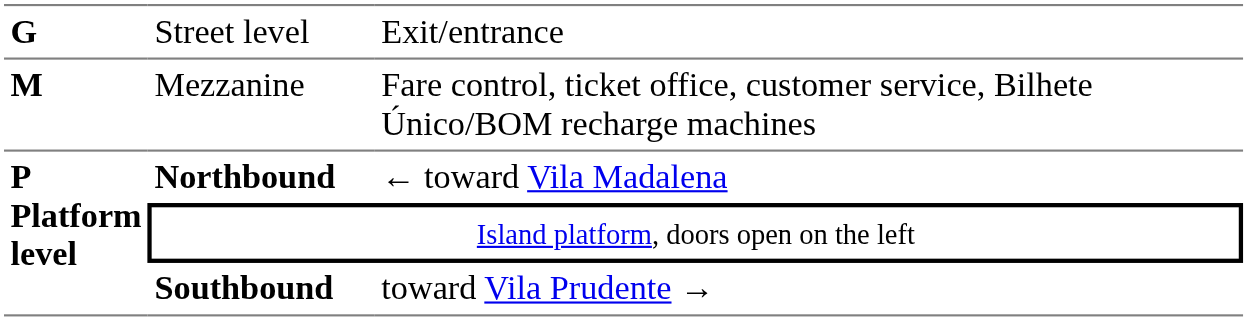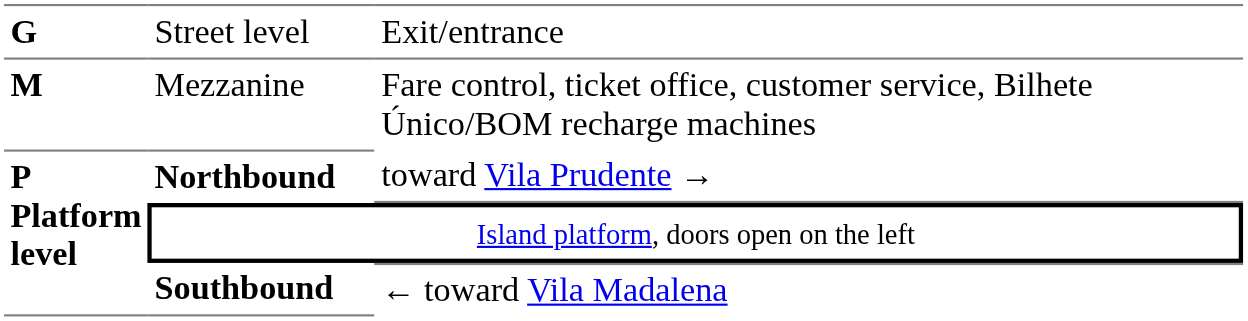(554, 176) ← toward Vila Madalena -> (548, 174) toward Vila Prudente →
(548, 288) toward Vila Prudente → -> (554, 290) ← toward Vila Madalena
